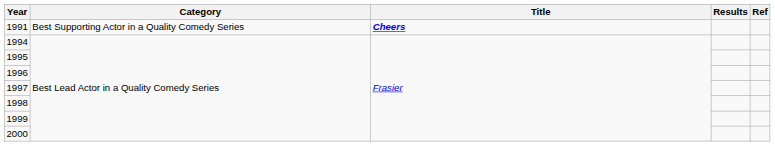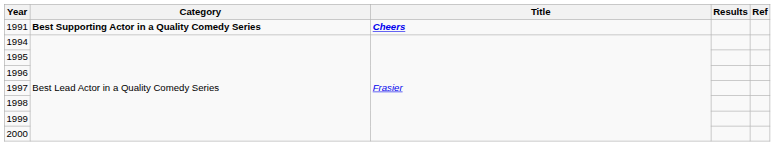(138, 27) normal -> (147, 27) bold
